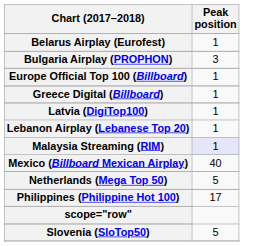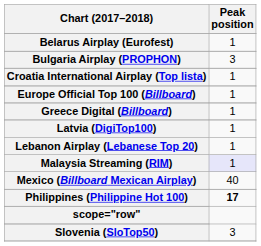+ row: (107, 77)
- row: (98, 180)
(216, 197) normal -> (233, 197) bold
(216, 232) 5 -> (233, 232) 3
